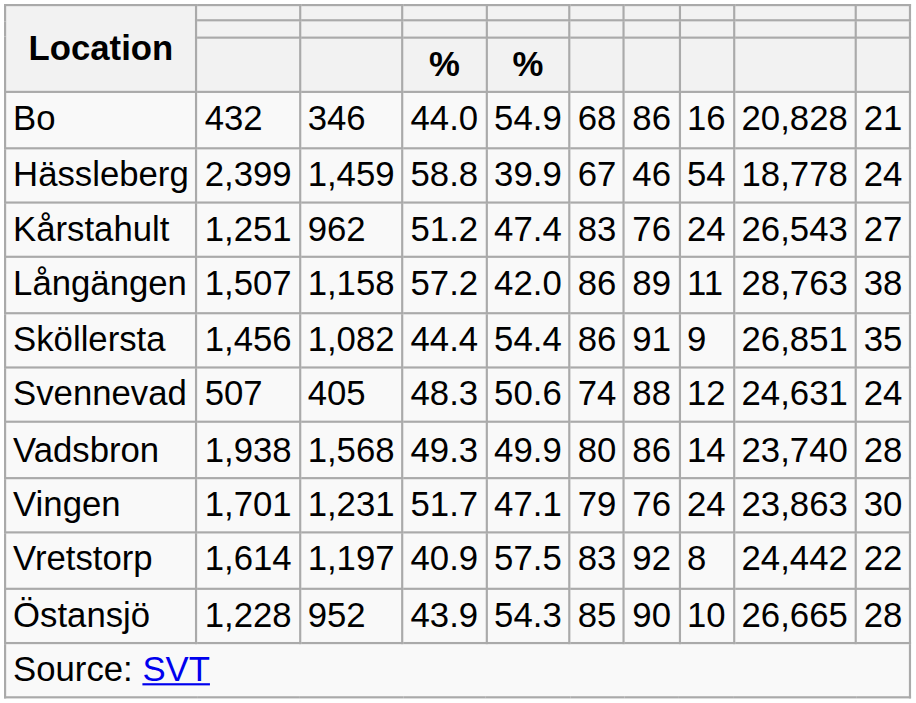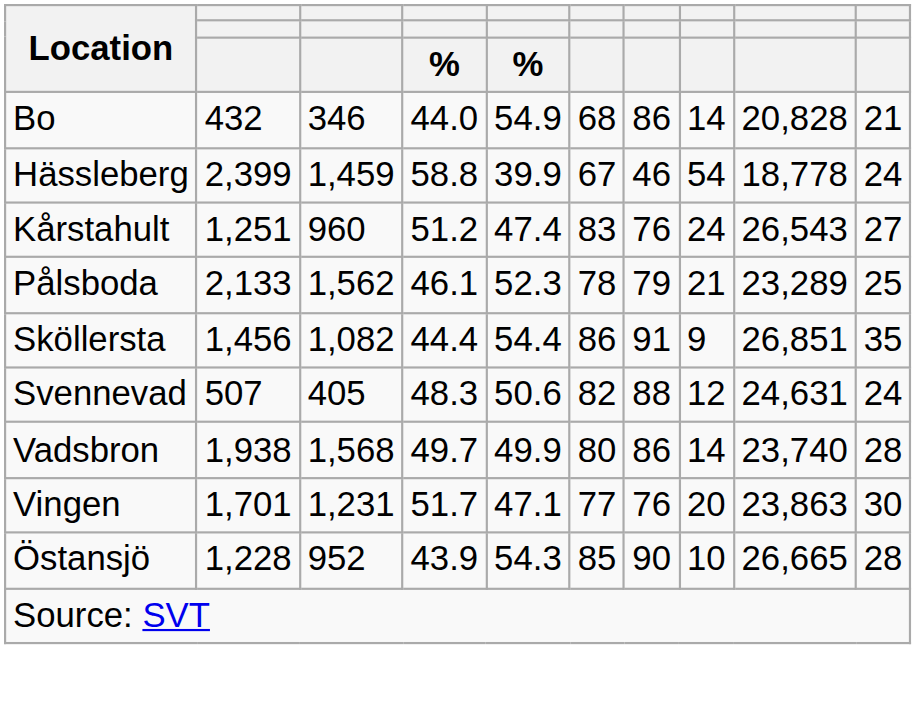(706, 119) 16 -> (706, 119) 14
(337, 229) 962 -> (337, 229) 960
- row: (100, 284)
+ row: (85, 284)
(597, 394) 74 -> (597, 394) 82
(444, 449) 49.3 -> (444, 449) 49.7
(597, 504) 79 -> (597, 504) 77
(706, 504) 24 -> (706, 504) 20
- row: (83, 559)
